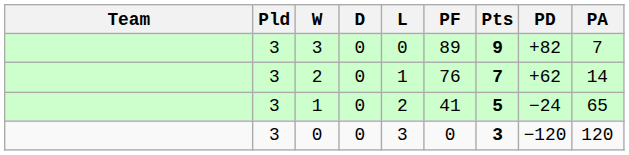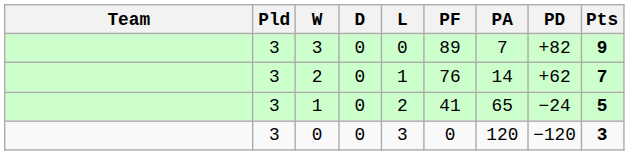columns swapped: (597, 19) <-> (497, 19)
